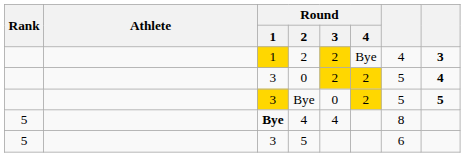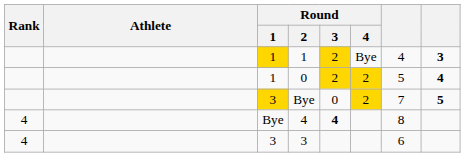(304, 57) 2 -> (304, 57) 1
(273, 78) 3 -> (273, 78) 1
(401, 99) 5 -> (401, 99) 7
(24, 120) 5 -> (24, 120) 4
(273, 120) bold -> (273, 120) normal
(335, 120) normal -> (335, 120) bold
(24, 141) 5 -> (24, 141) 4
(304, 141) 5 -> (304, 141) 3
